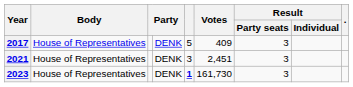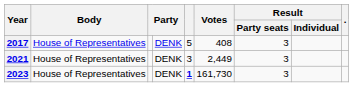(224, 43) 409 -> (224, 43) 408
(220, 59) 2,451 -> (220, 59) 2,449
